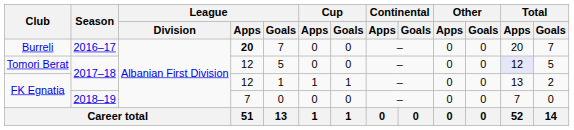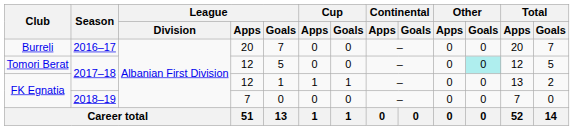(247, 47) bold -> (247, 47) normal
(483, 64) no background -> (483, 64) paleturquoise background
(517, 64) lavender background -> (517, 64) no background
